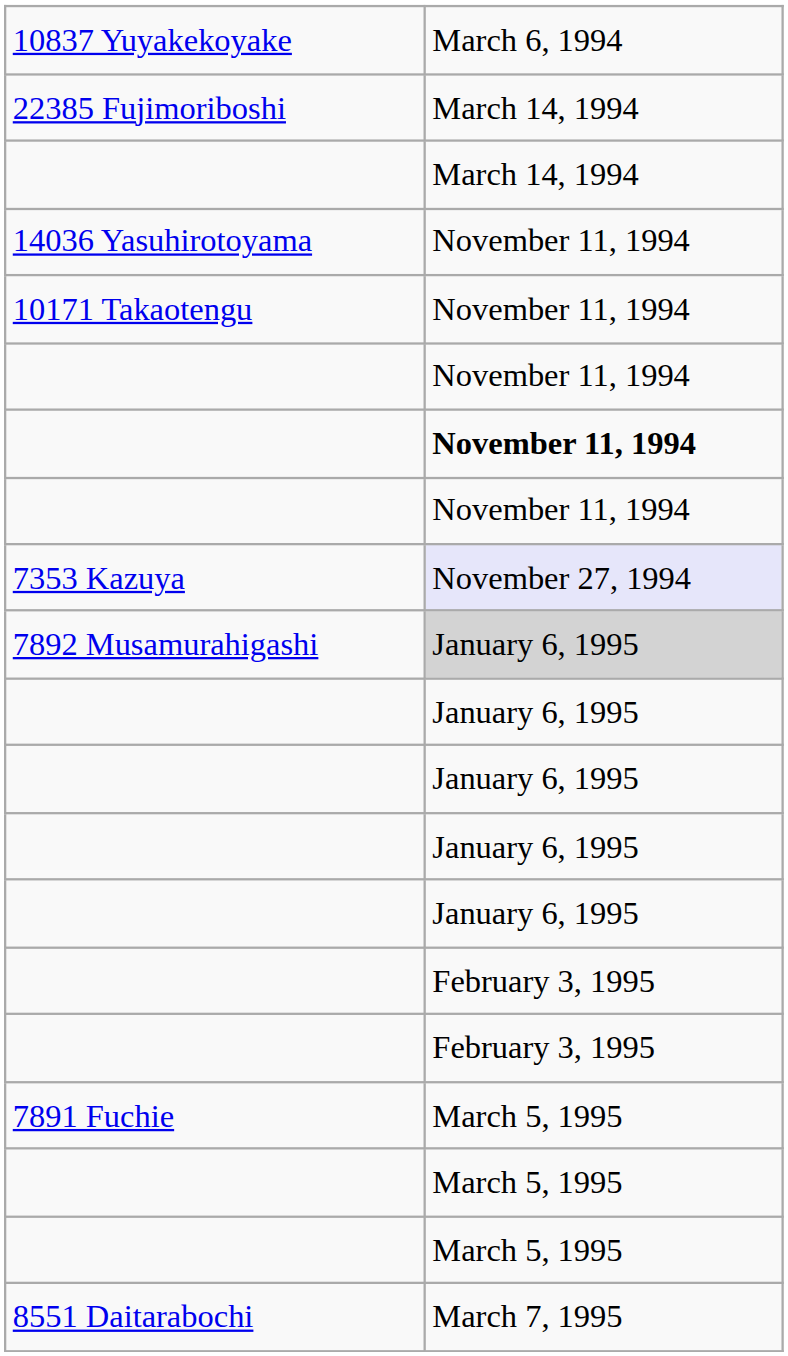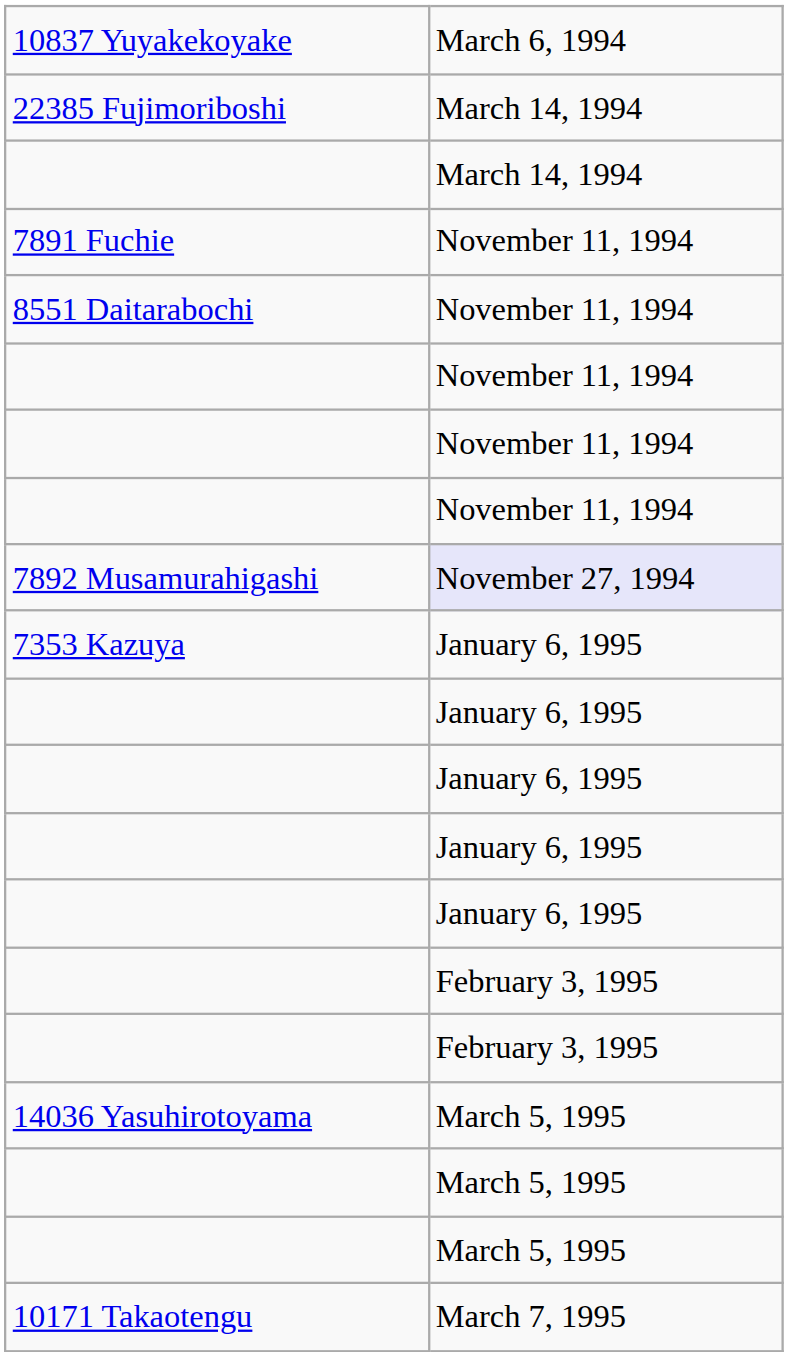(166, 241) 14036 Yasuhirotoyama -> (97, 241) 7891 Fuchie
(136, 308) 10171 Takaotengu -> (136, 308) 8551 Daitarabochi
(564, 442) bold -> (564, 442) normal
(102, 577) 7353 Kazuya -> (169, 577) 7892 Musamurahigashi
(169, 644) 7892 Musamurahigashi -> (102, 644) 7353 Kazuya
(536, 644) lightgrey background -> (539, 644) no background
(97, 1114) 7891 Fuchie -> (166, 1114) 14036 Yasuhirotoyama
(136, 1316) 8551 Daitarabochi -> (136, 1316) 10171 Takaotengu
